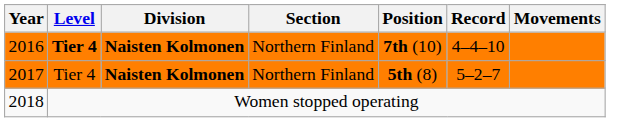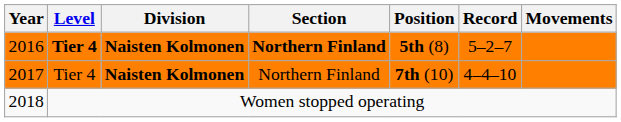(313, 46) normal -> (319, 46) bold
(412, 46) 7th (10) -> (424, 46) 5th (8)
(478, 46) 4–4–10 -> (490, 46) 5–2–7
(412, 74) 5th (8) -> (424, 74) 7th (10)
(478, 74) 5–2–7 -> (490, 74) 4–4–10
